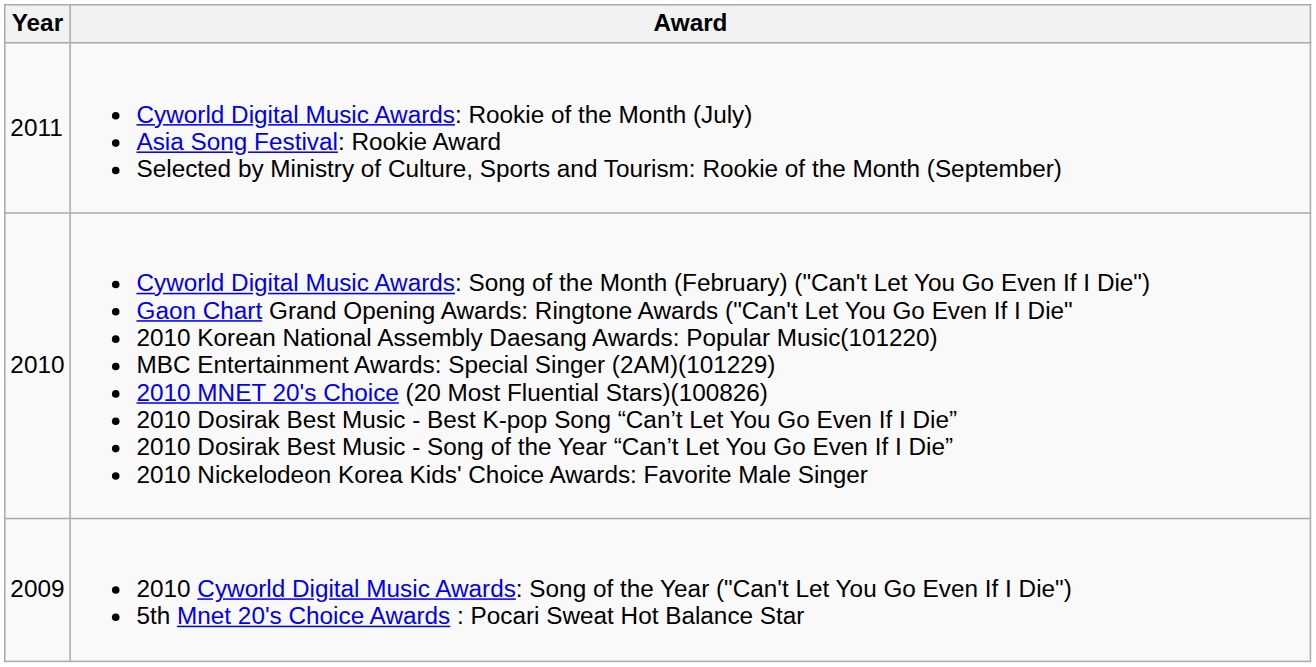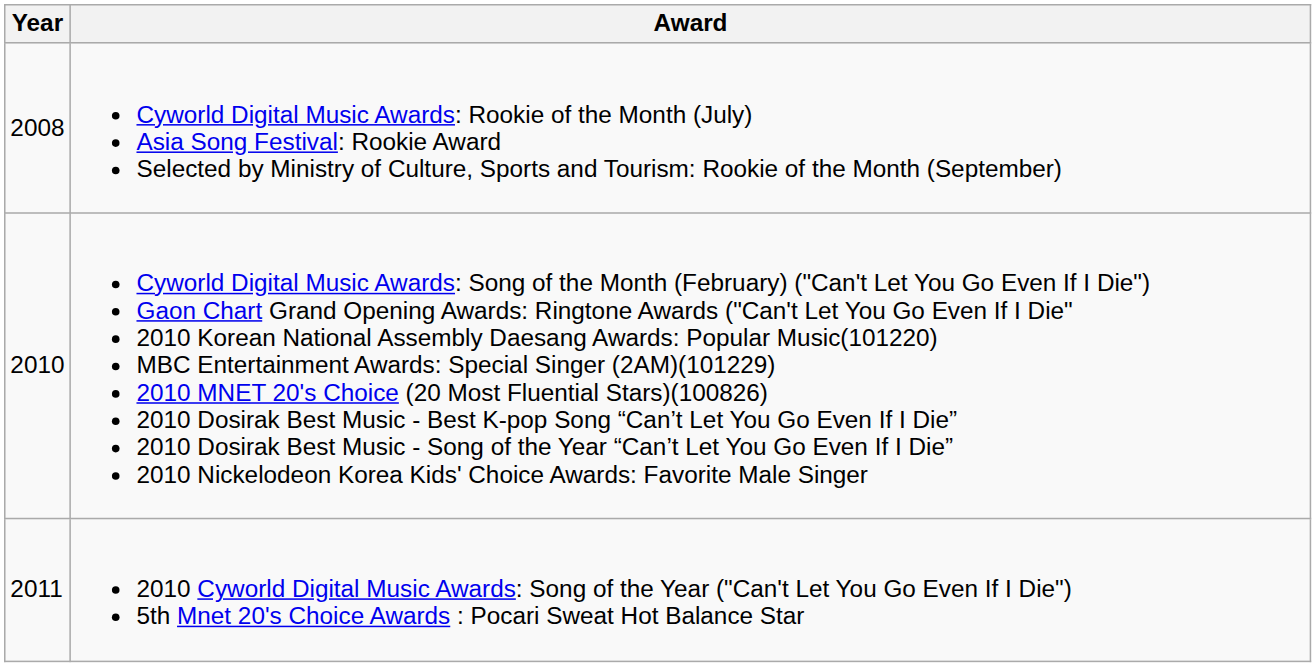(37, 127) 2011 -> (37, 127) 2008
(37, 589) 2009 -> (37, 589) 2011
